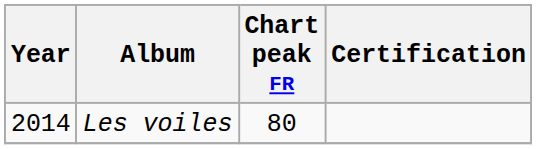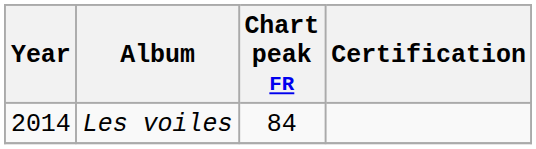(282, 124) 80 -> (282, 124) 84
